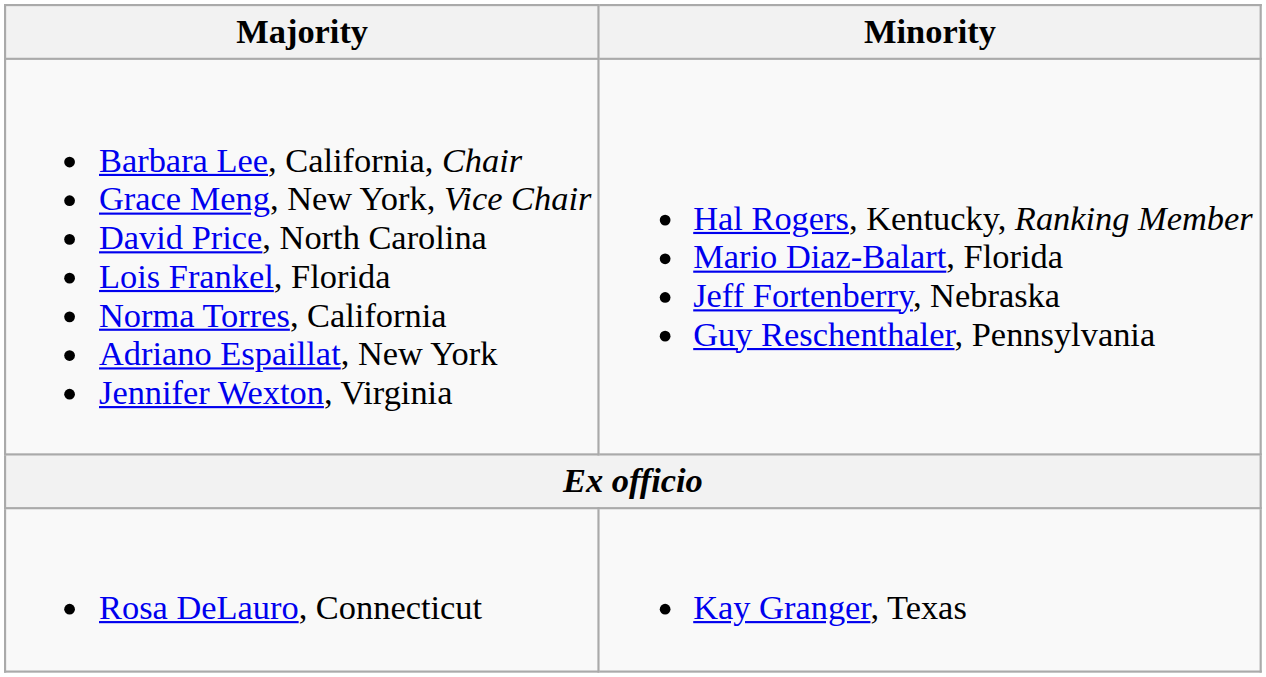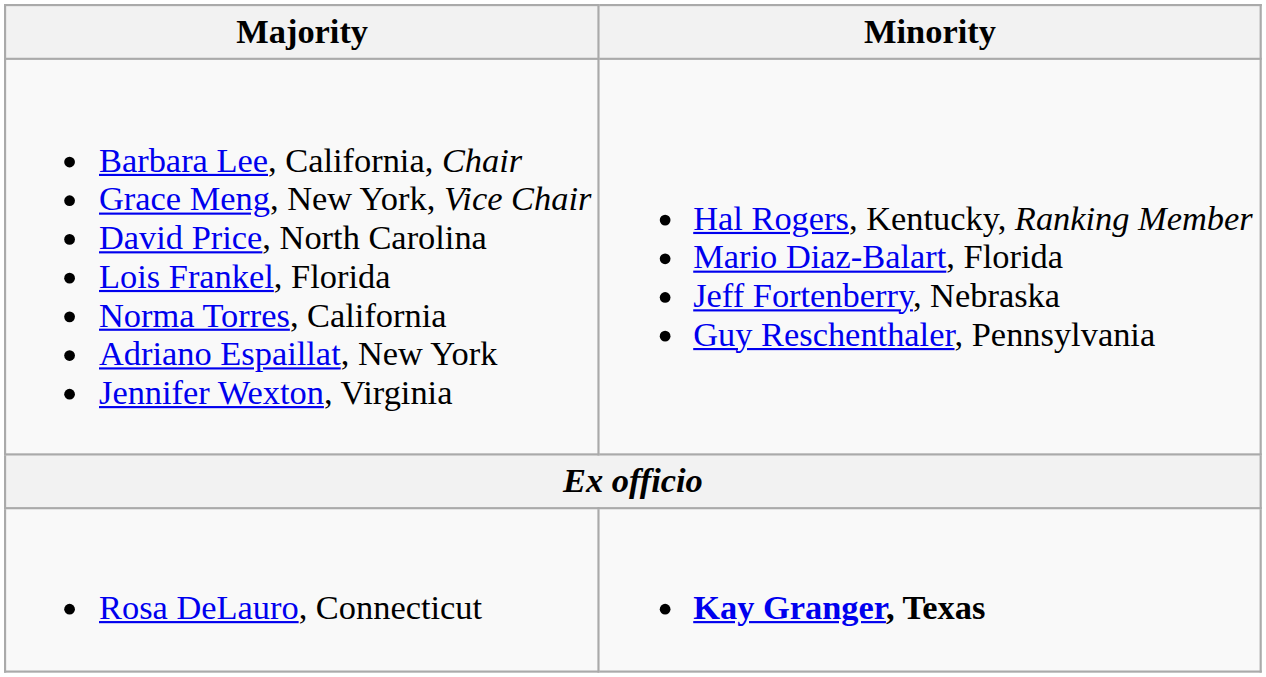(930, 609) normal -> (930, 609) bold
